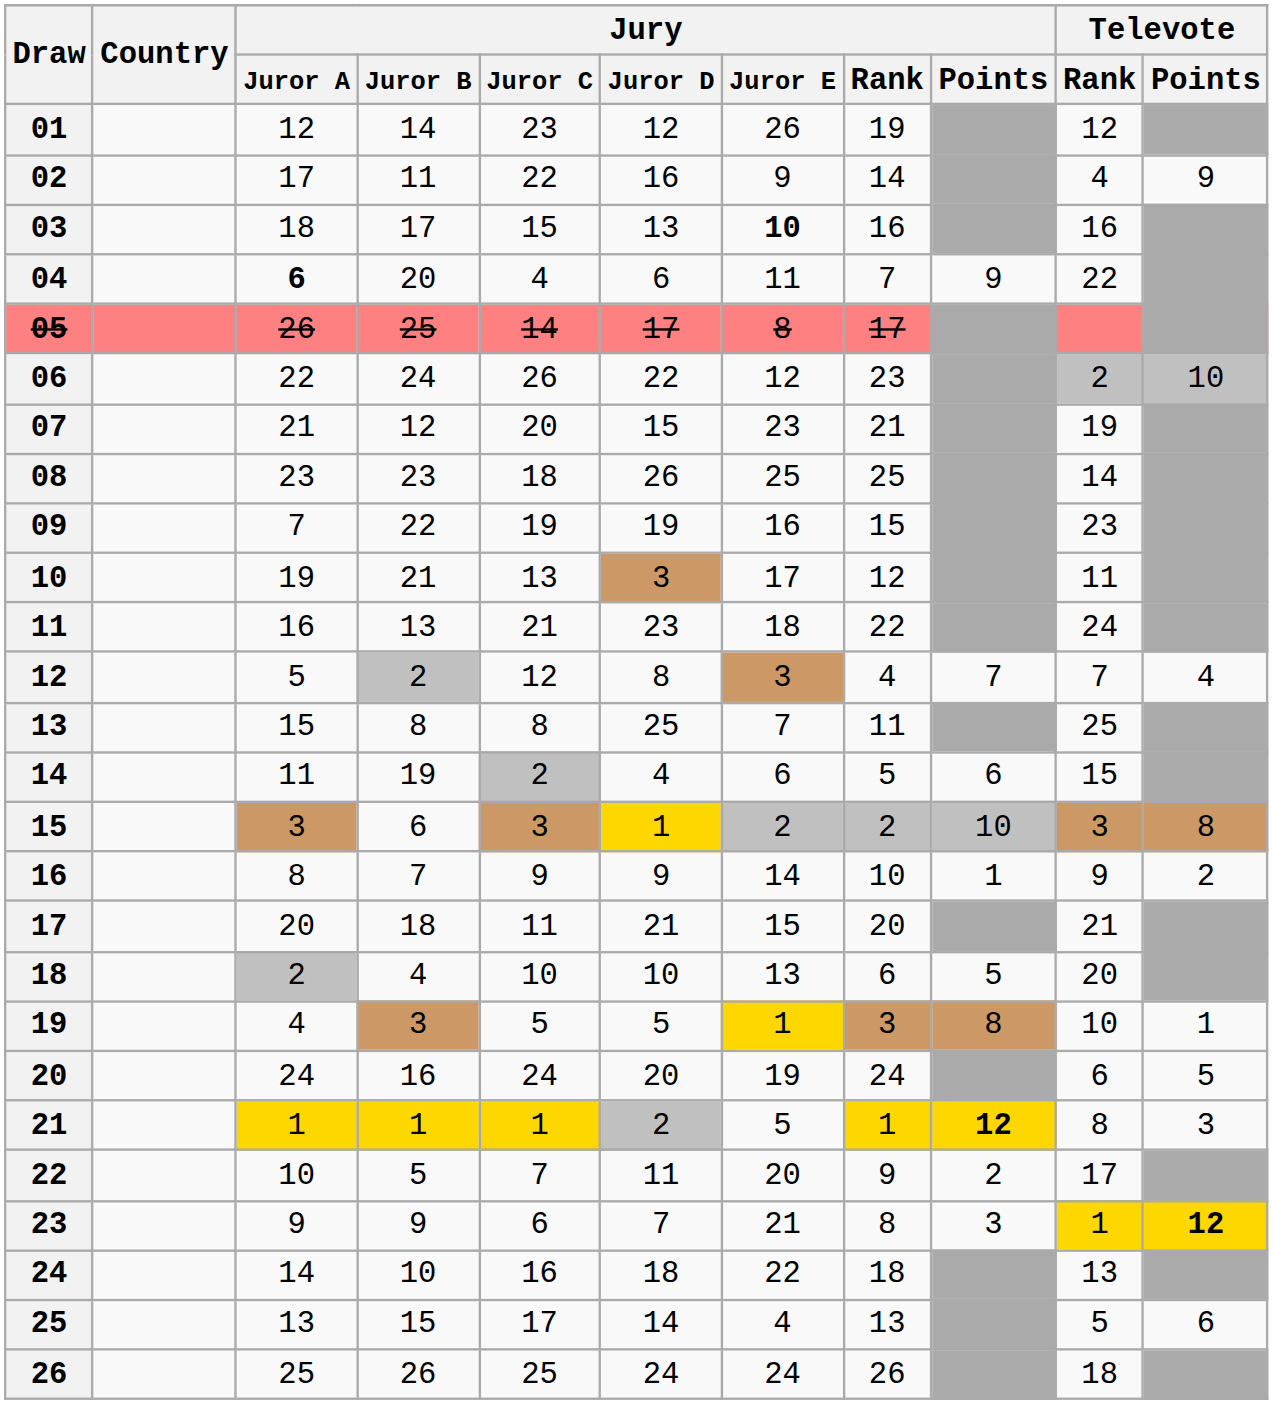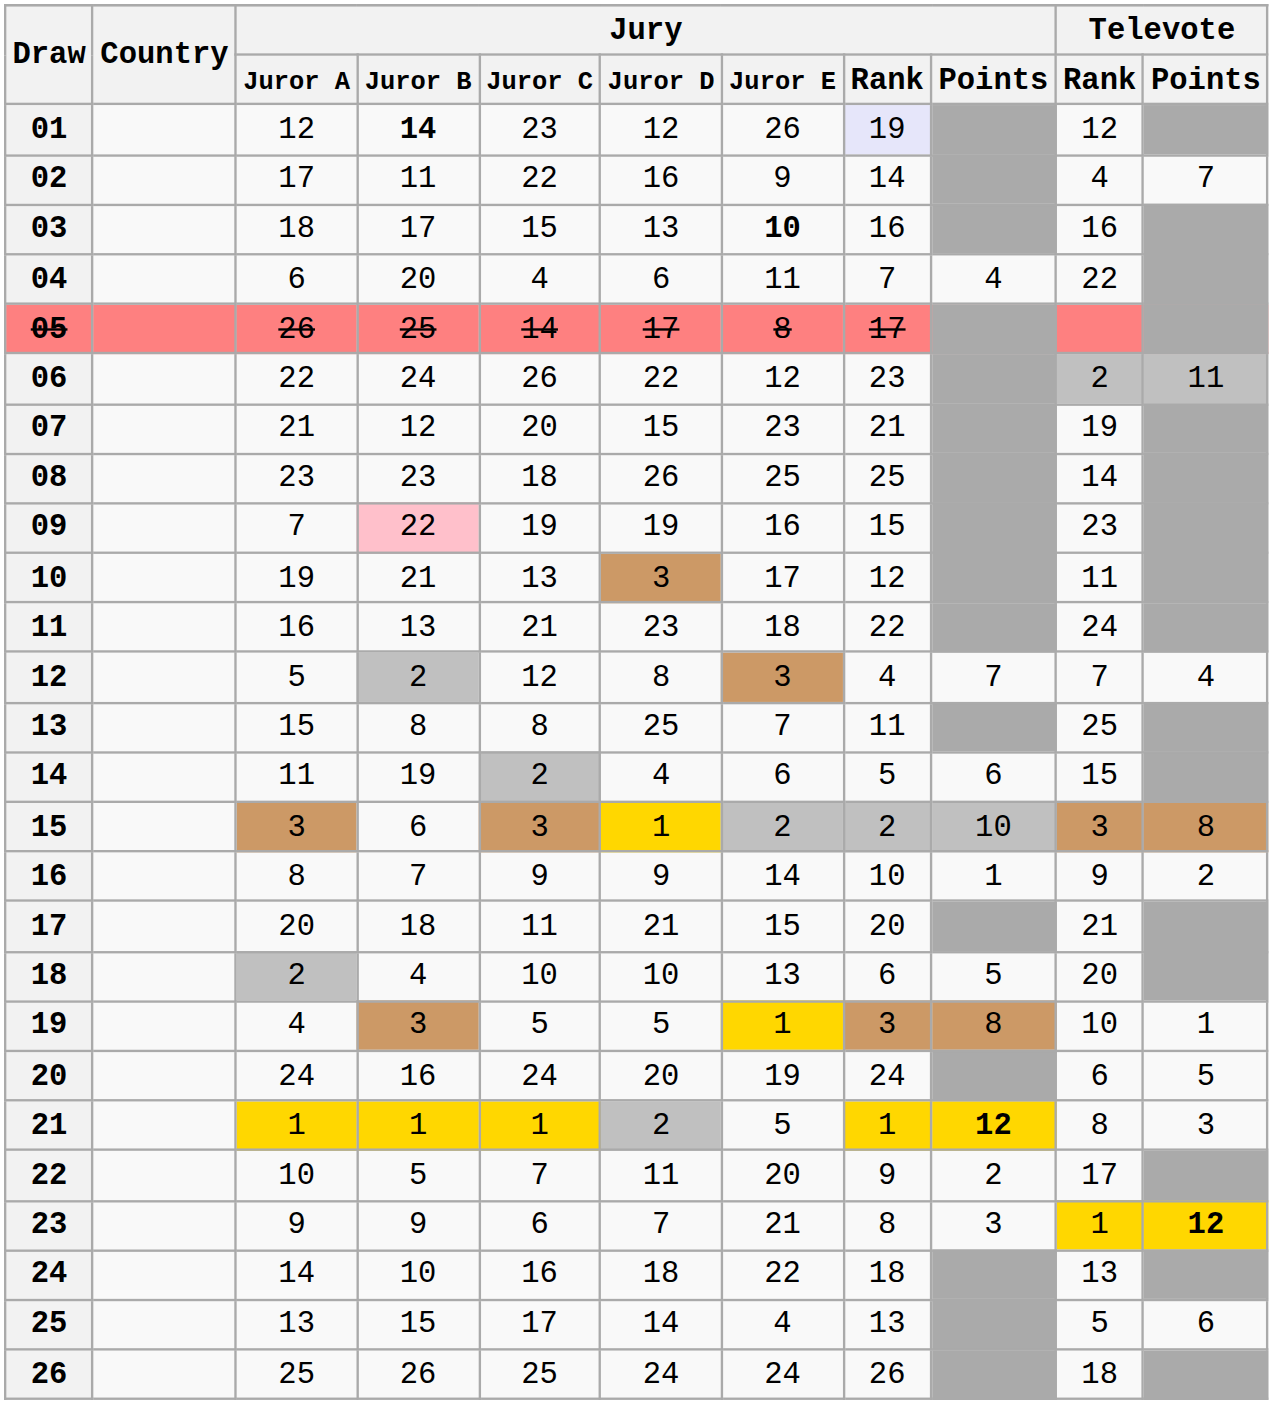(418, 130) normal -> (418, 130) bold
(887, 130) no background -> (887, 130) lavender background
(1206, 179) 9 -> (1206, 179) 7
(297, 279) bold -> (297, 279) normal
(993, 279) 9 -> (993, 279) 4
(1206, 379) 10 -> (1206, 379) 11
(418, 528) no background -> (418, 528) pink background
